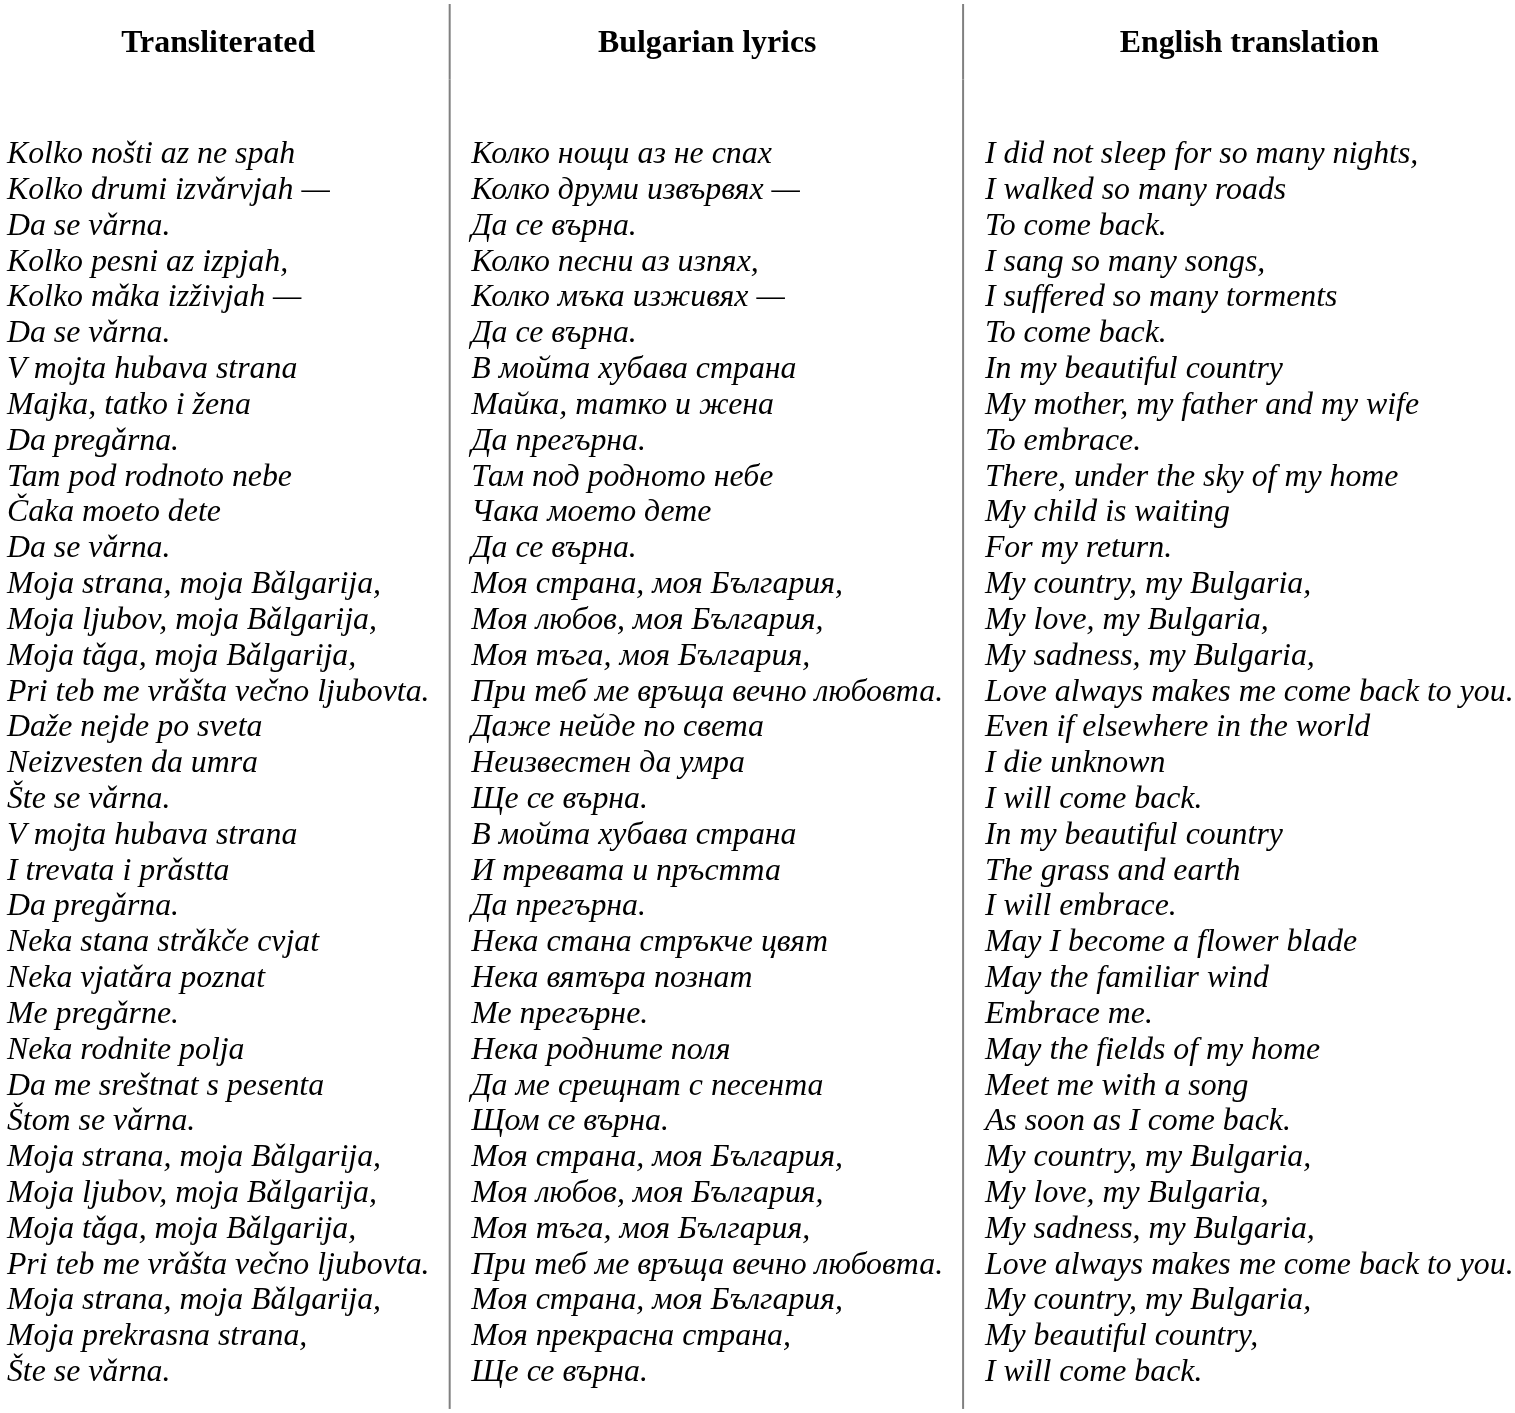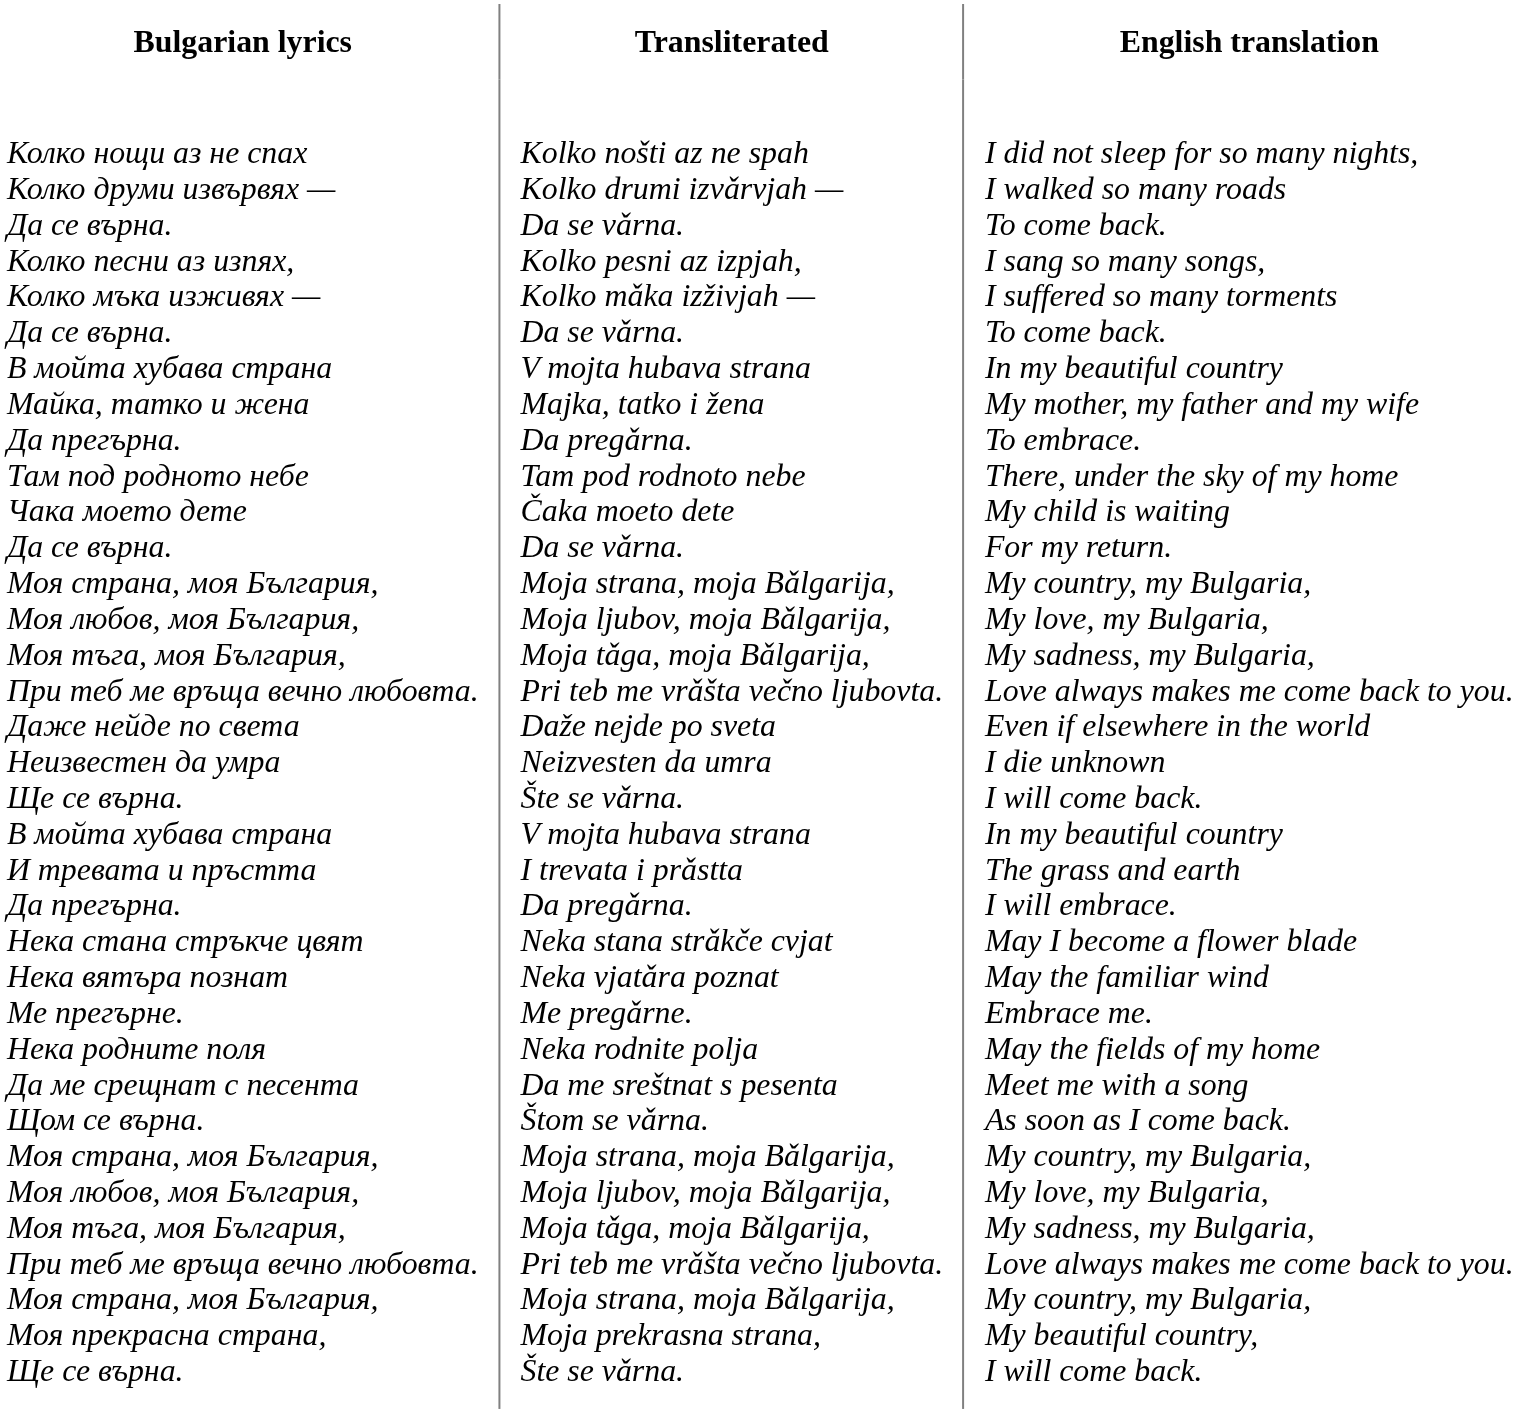columns swapped: (707, 41) <-> (218, 41)
